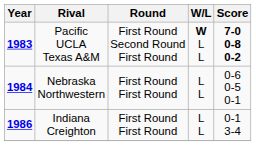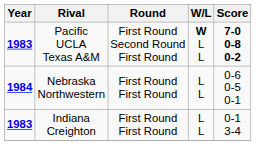(20, 125) 1986 -> (20, 125) 1983
